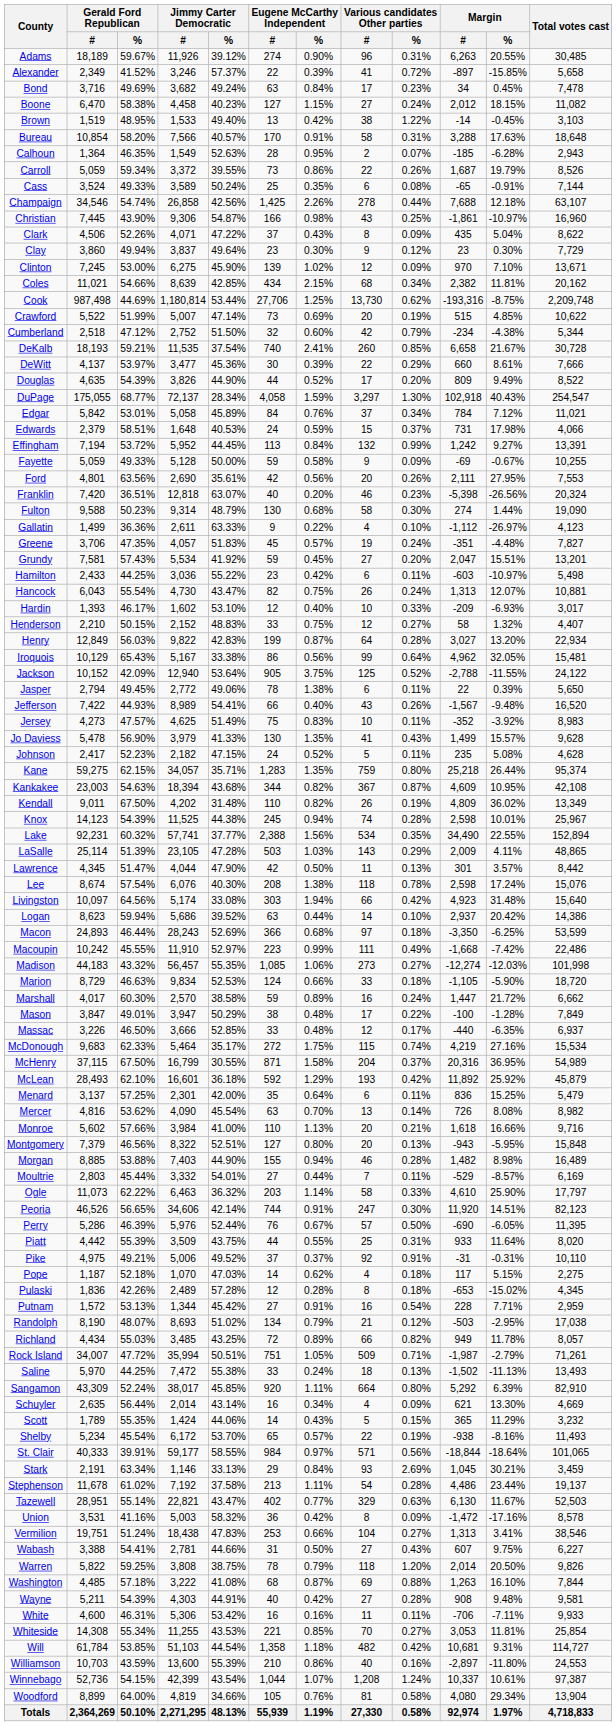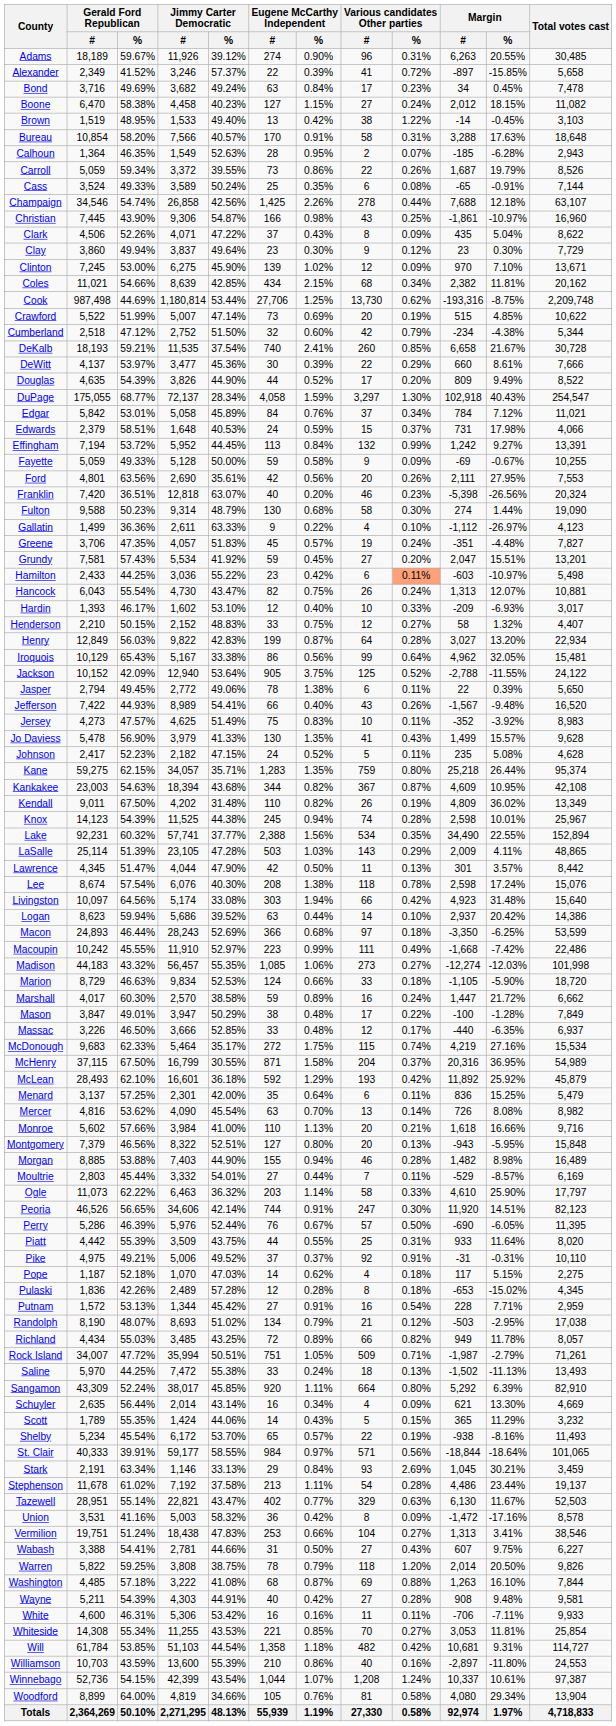(416, 576) no background -> (416, 576) lightsalmon background
